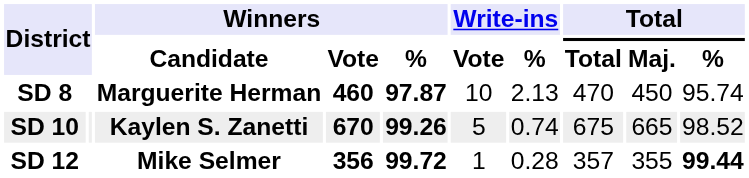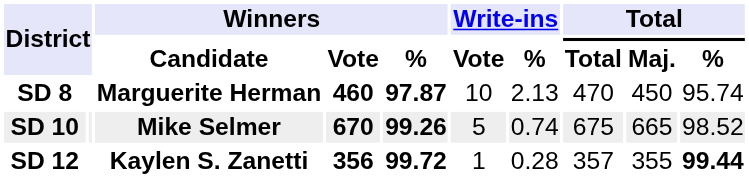(209, 127) Kaylen S. Zanetti -> (209, 127) Mike Selmer
(209, 160) Mike Selmer -> (209, 160) Kaylen S. Zanetti
